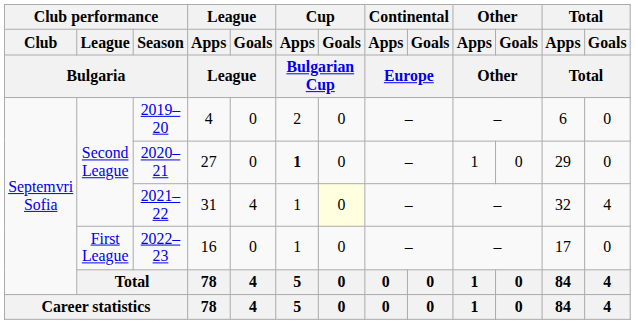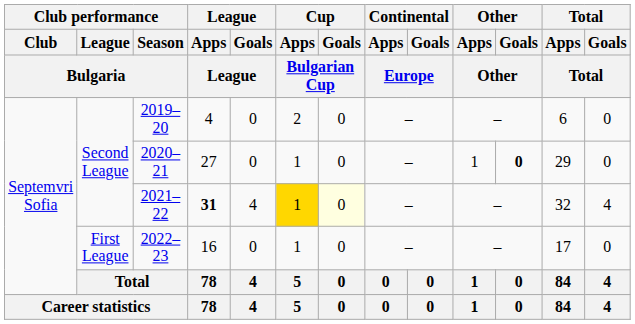(297, 162) bold -> (297, 162) normal
(519, 162) normal -> (519, 162) bold
(209, 205) normal -> (209, 205) bold
(297, 205) no background -> (297, 205) gold background
